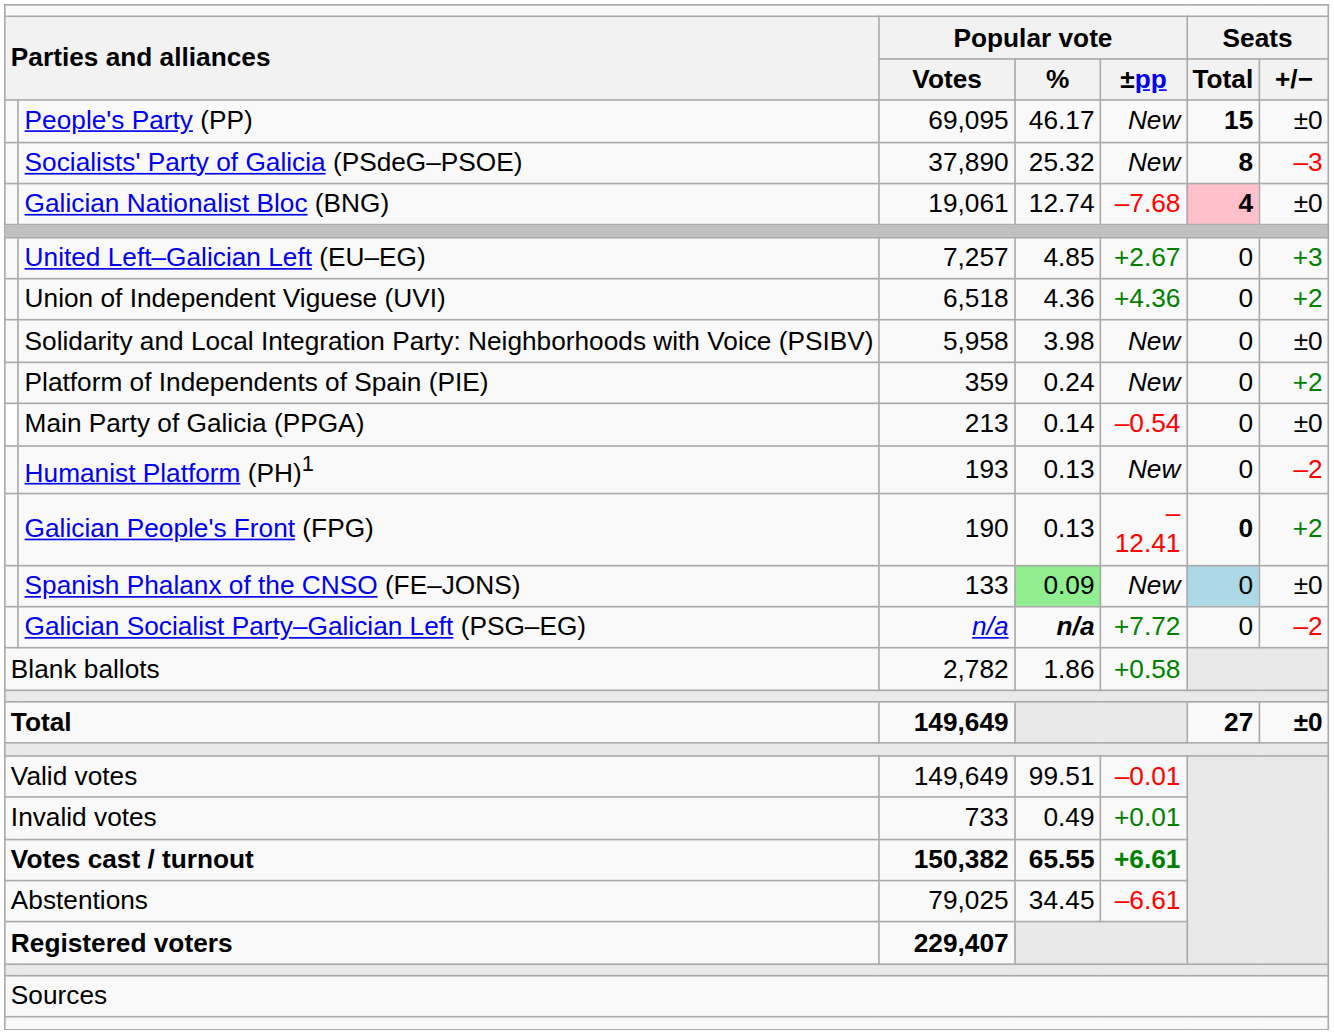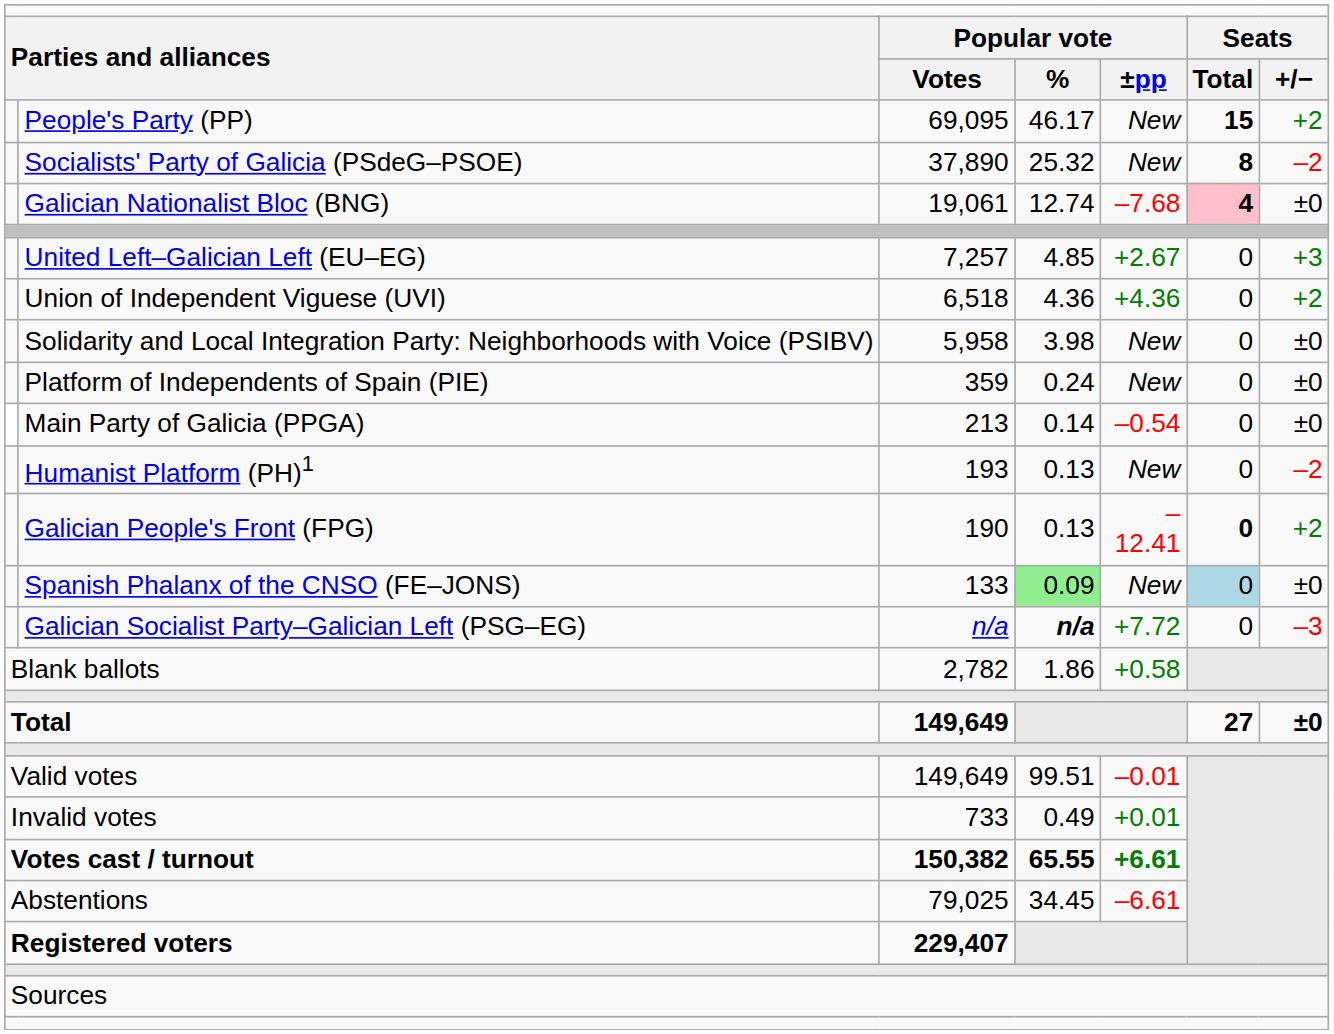(1308, 120) ±0 -> (1308, 120) +2
(1308, 162) –3 -> (1308, 162) –2
(1308, 382) +2 -> (1308, 382) ±0
(1308, 627) –2 -> (1308, 627) –3
